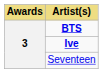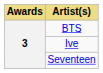(72, 28) bold -> (72, 28) normal
(72, 44) bold -> (72, 44) normal
